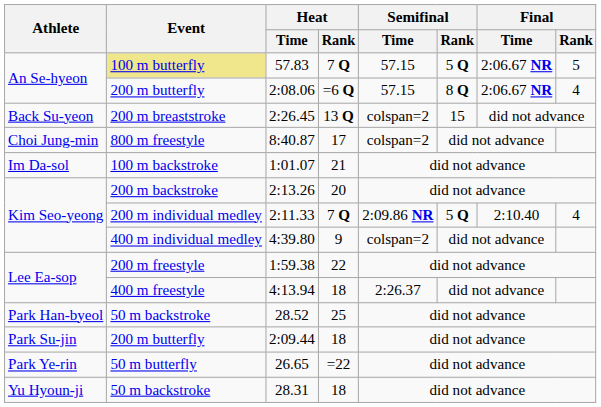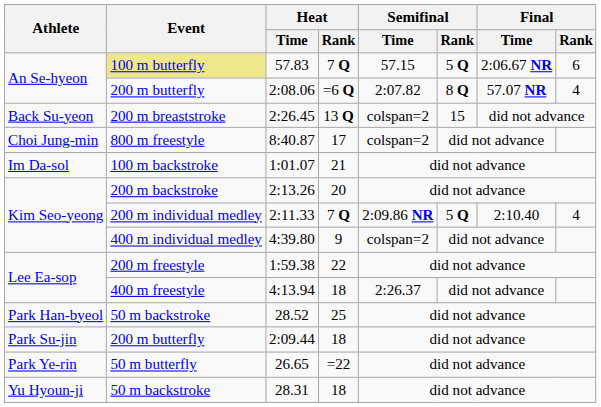(576, 65) 5 -> (576, 65) 6
(398, 90) 57.15 -> (398, 90) 2:07.82
(517, 90) 2:06.67 NR -> (517, 90) 57.07 NR
